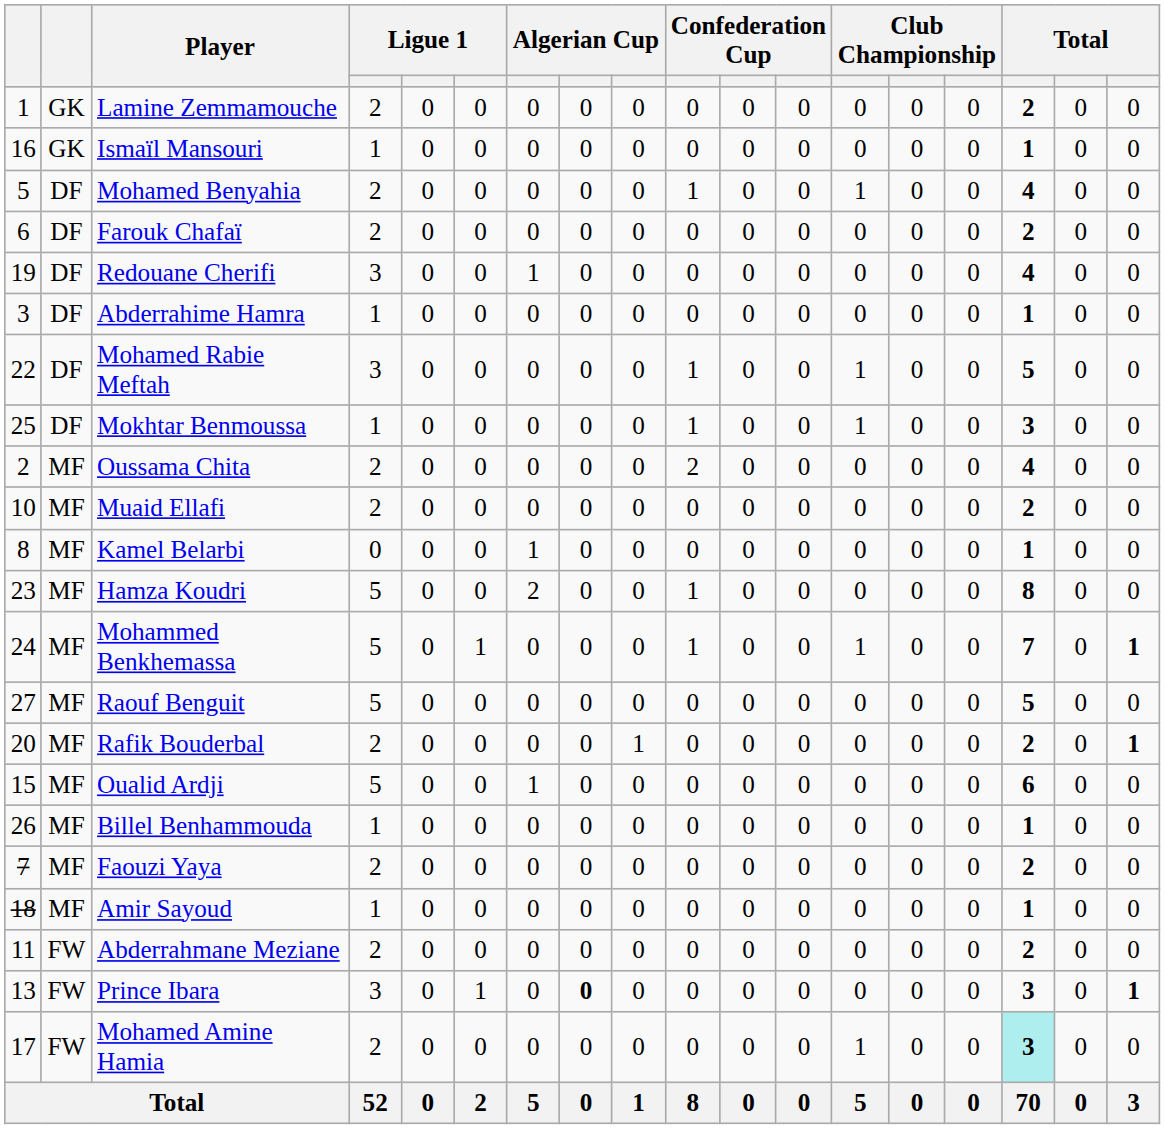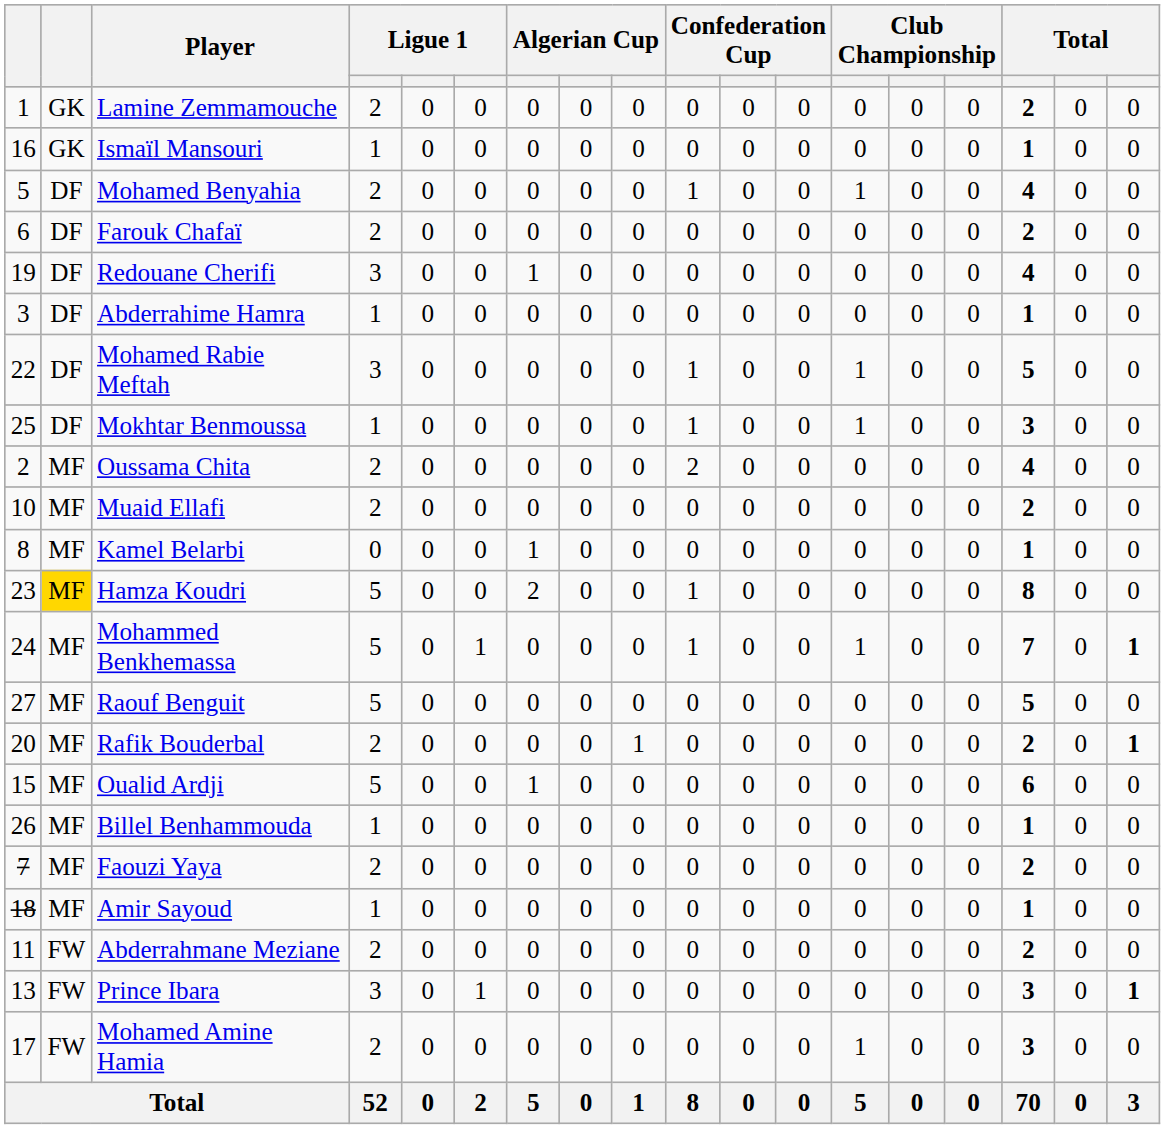(66, 590) no background -> (66, 590) gold background
(586, 991) bold -> (586, 991) normal
(1028, 1046) paleturquoise background -> (1028, 1046) no background
